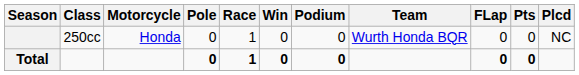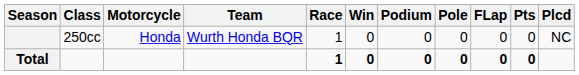columns swapped: (410, 15) <-> (202, 15)
